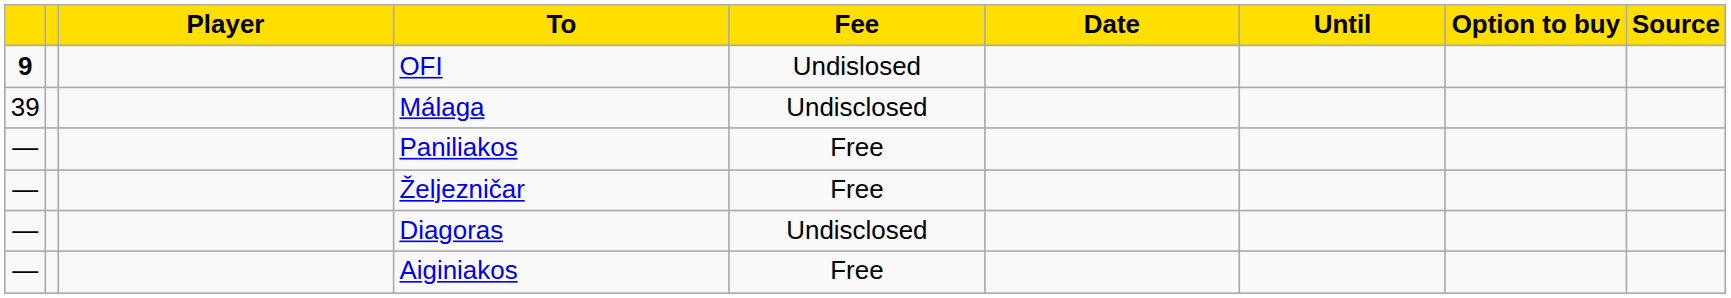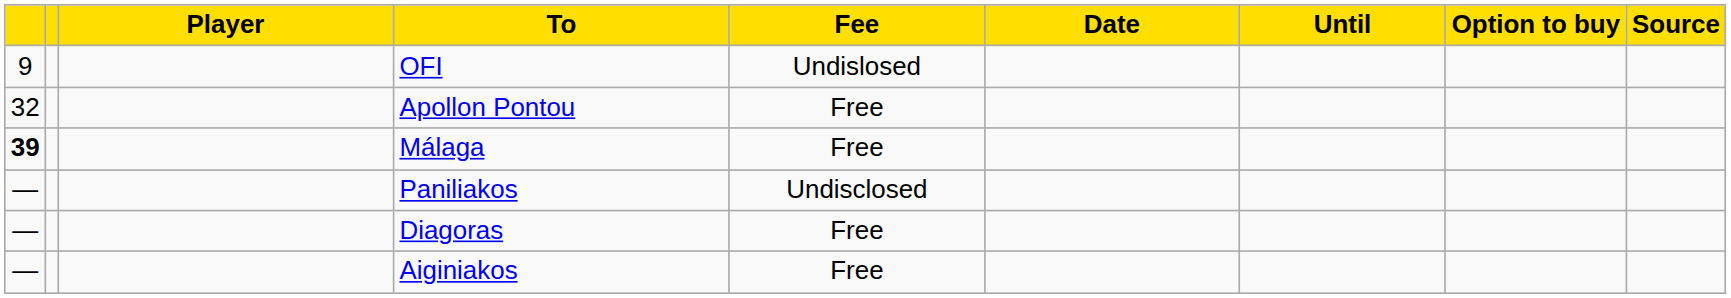(25, 66) bold -> (25, 66) normal
+ row: (487, 107)
(25, 107) normal -> (25, 148) bold
(857, 107) Undisclosed -> (857, 148) Free
(857, 148) Free -> (857, 189) Undisclosed
- row: (462, 189)
(857, 230) Undisclosed -> (857, 230) Free
